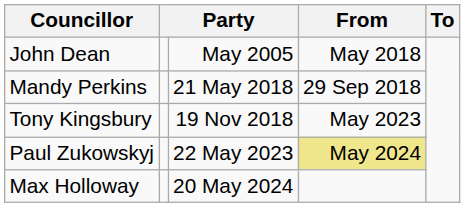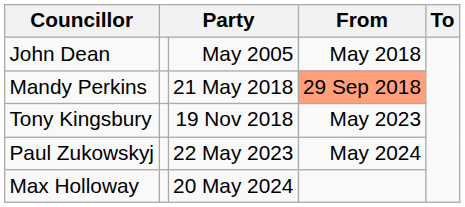(362, 86) no background -> (362, 86) lightsalmon background
(375, 152) khaki background -> (375, 152) no background
